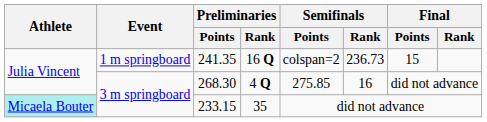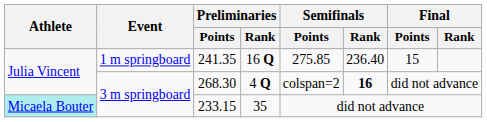(311, 60) colspan=2 -> (311, 60) 275.85
(365, 60) 236.73 -> (365, 60) 236.40
(311, 83) 275.85 -> (311, 83) colspan=2
(365, 83) normal -> (365, 83) bold
